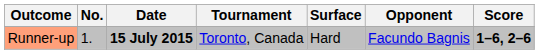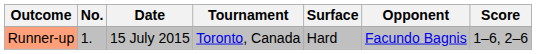(151, 37) bold -> (150, 37) normal
(504, 37) bold -> (501, 37) normal
